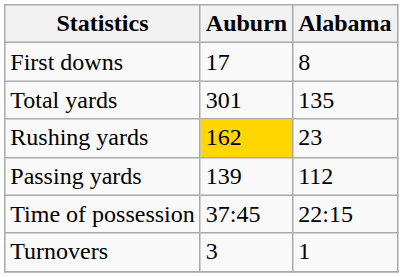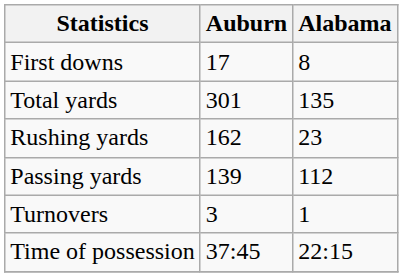(224, 137) gold background -> (224, 137) no background
rows swapped: (59, 251) <-> (103, 213)
